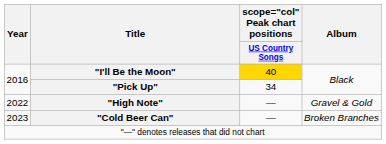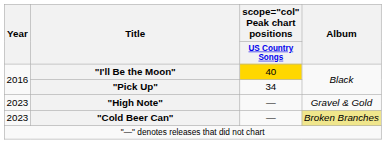(17, 102) 2022 -> (17, 102) 2023
(341, 118) no background -> (341, 118) khaki background
